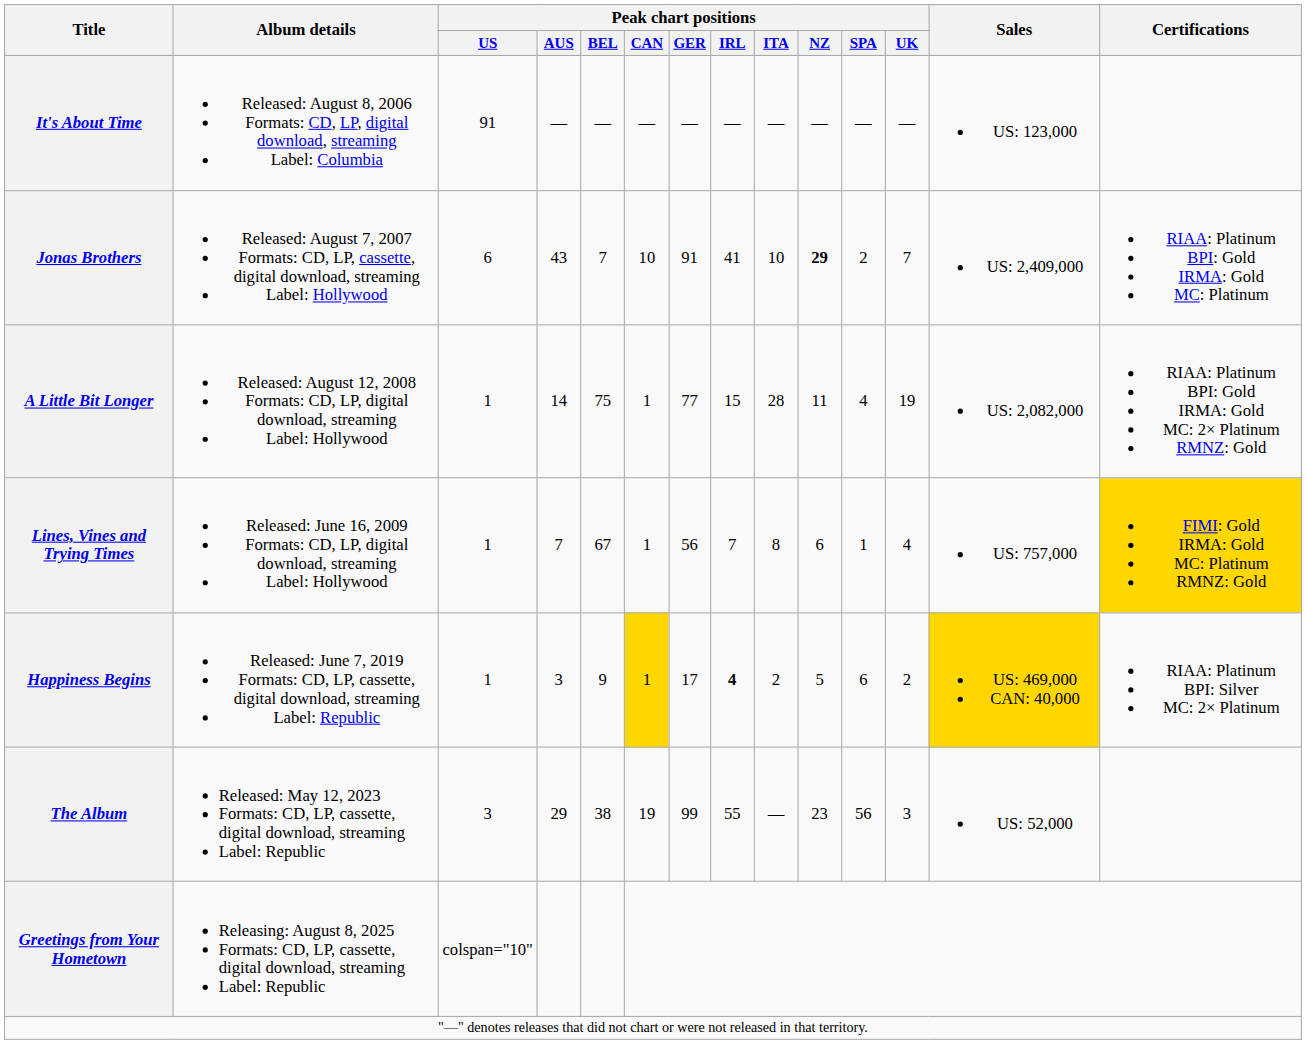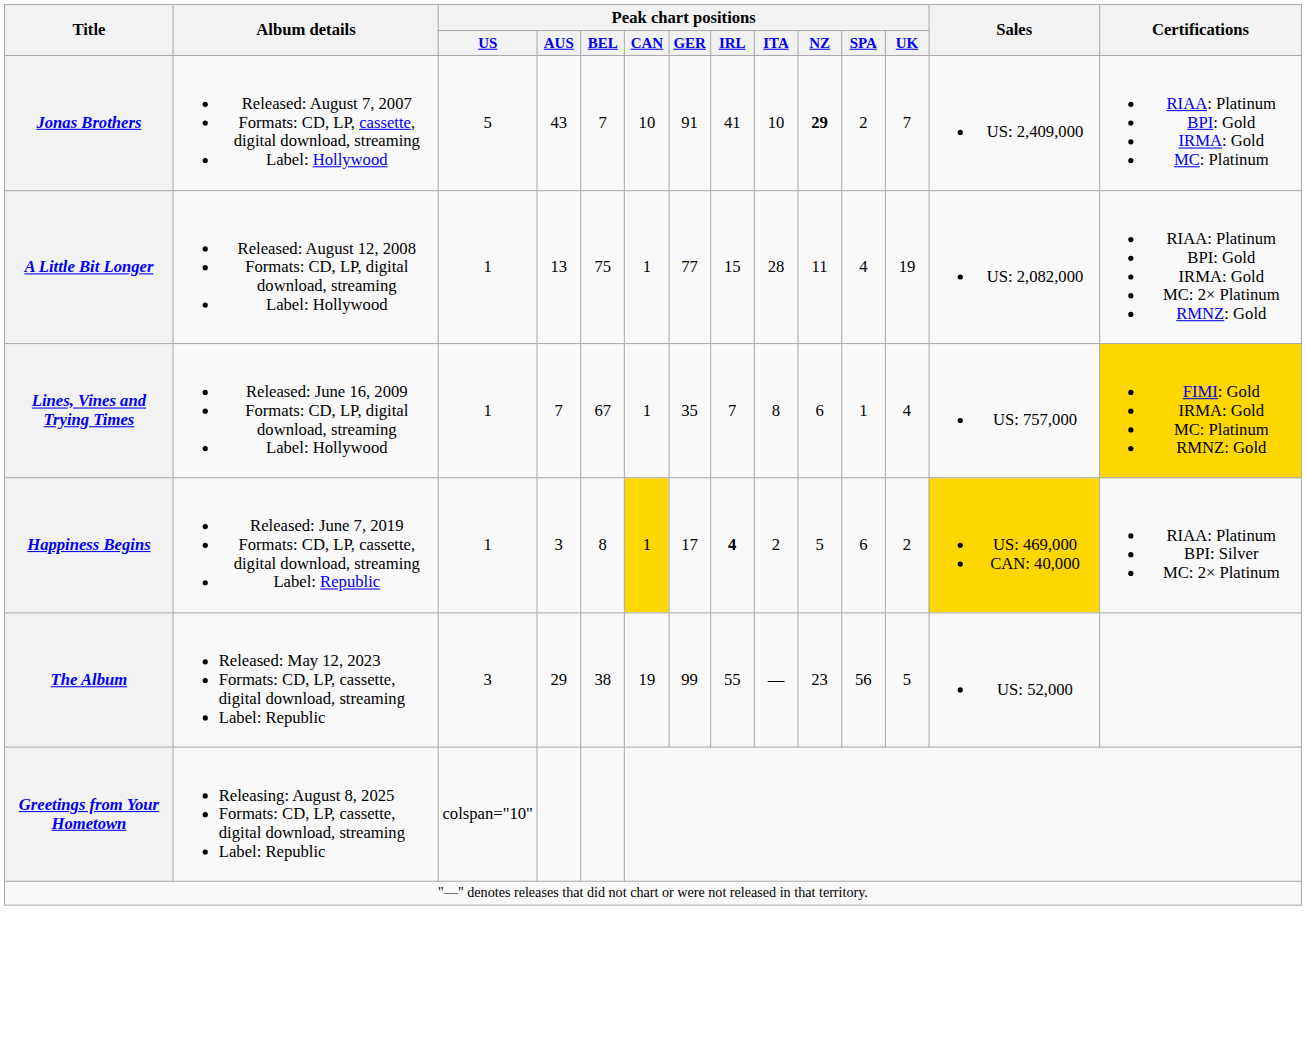- row: (89, 122)
(488, 257) 6 -> (488, 122) 5
(559, 401) 14 -> (559, 266) 13
(690, 545) 56 -> (690, 410) 35
(603, 679) 9 -> (603, 545) 8
(907, 814) 3 -> (907, 679) 5
